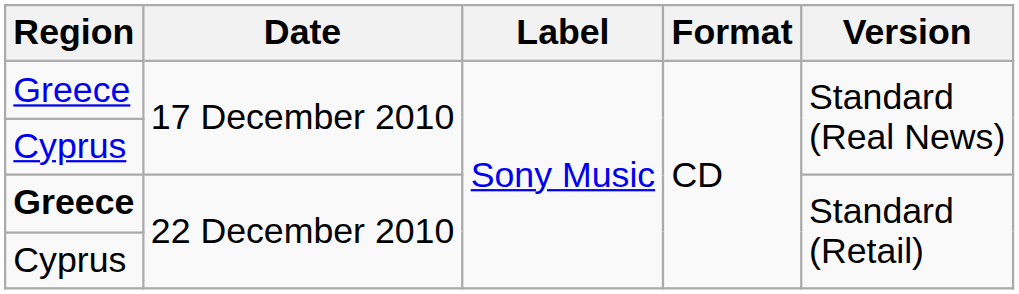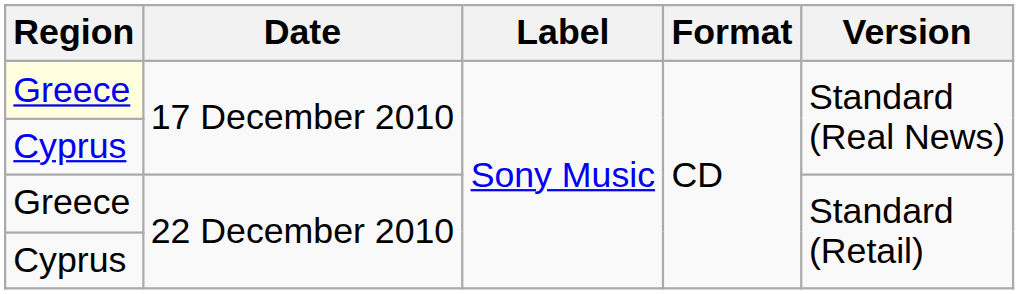(72, 89) no background -> (72, 89) lightyellow background
(74, 202) bold -> (72, 202) normal
